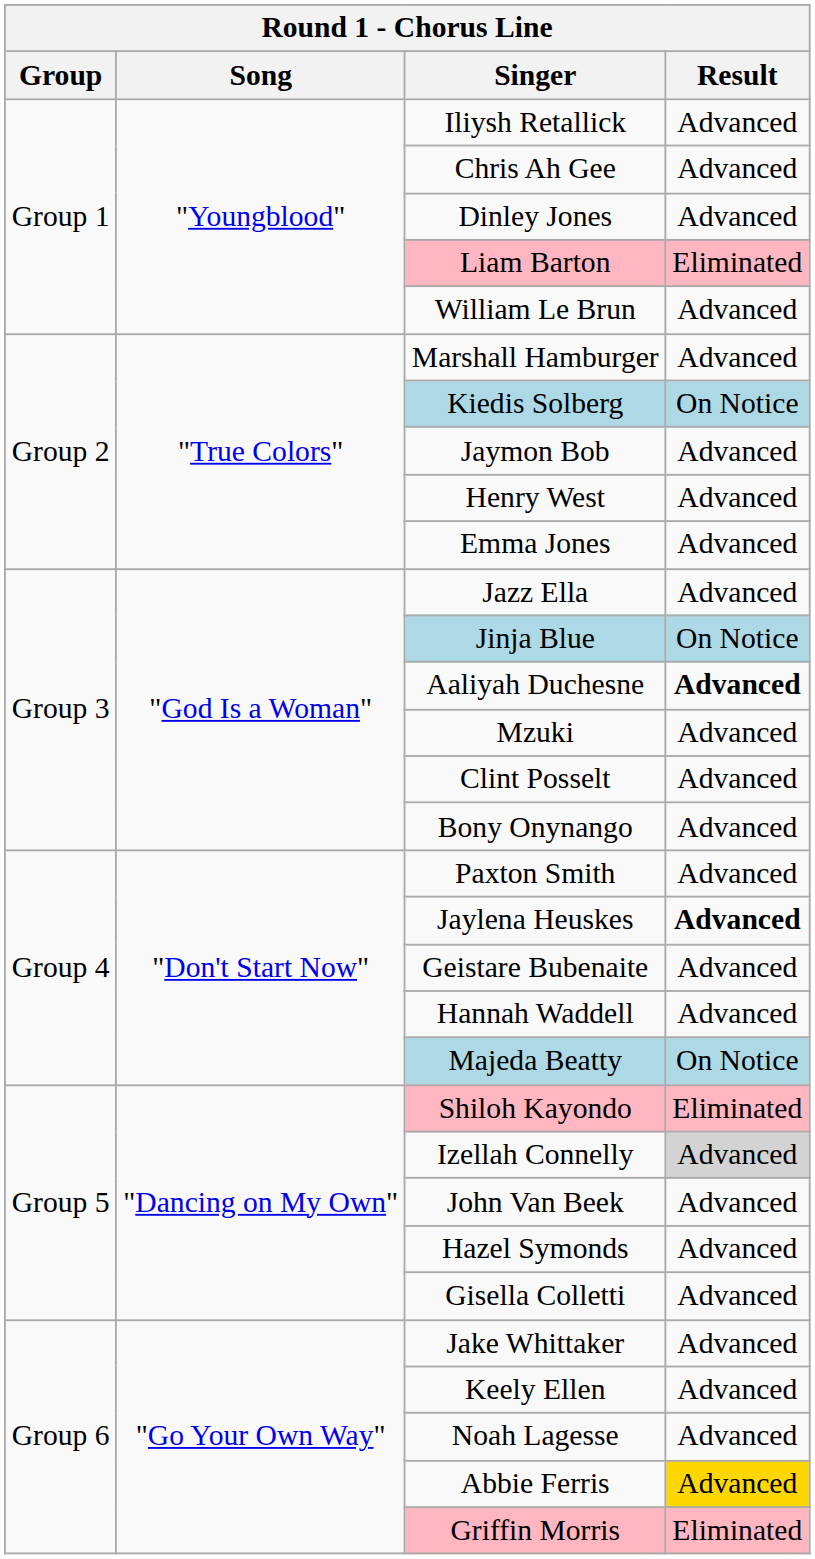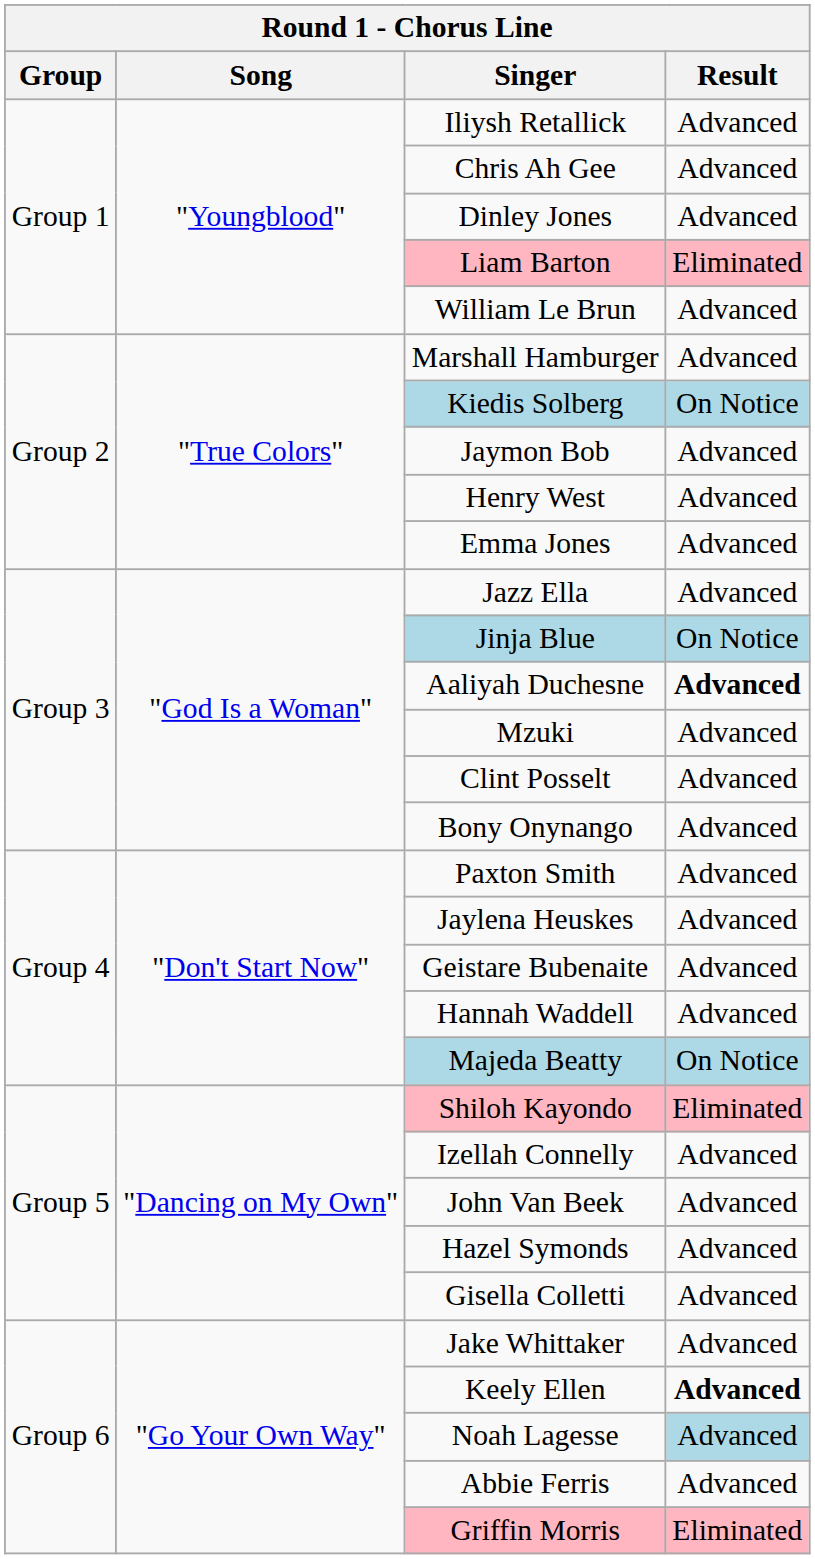(737, 919) bold -> (737, 919) normal
(737, 1154) lightgrey background -> (737, 1154) no background
(737, 1389) normal -> (737, 1389) bold
(737, 1436) no background -> (737, 1436) lightblue background
(737, 1483) gold background -> (737, 1483) no background
